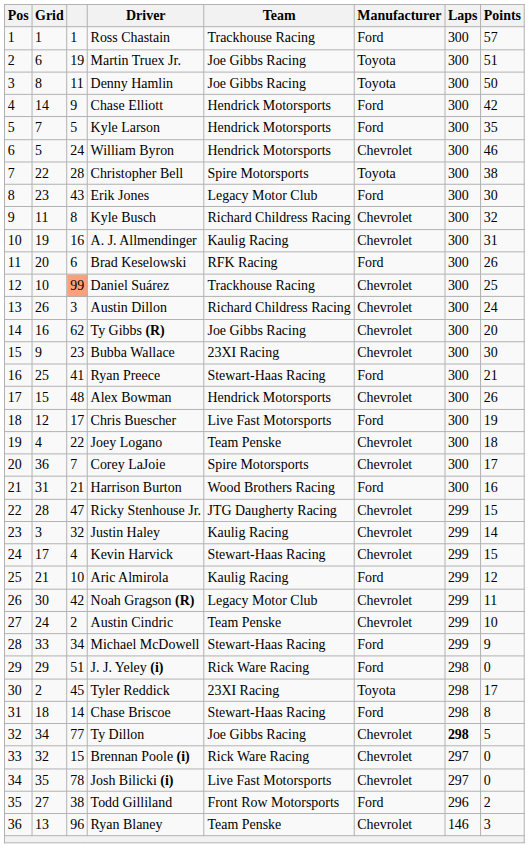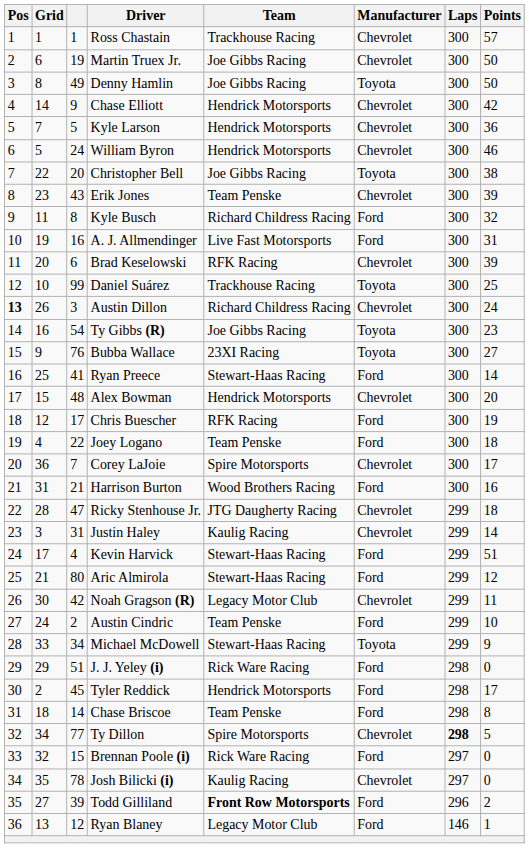(370, 37) Ford -> (385, 37) Chevrolet
(377, 60) Toyota -> (385, 60) Chevrolet
(491, 60) 51 -> (491, 60) 50
(77, 82) 11 -> (77, 82) 49
(370, 105) Ford -> (385, 105) Chevrolet
(370, 127) Ford -> (385, 127) Chevrolet
(491, 127) 35 -> (491, 127) 36
(77, 172) 28 -> (77, 172) 20
(258, 172) Spire Motorsports -> (257, 172) Joe Gibbs Racing
(262, 195) Legacy Motor Club -> (244, 195) Team Penske
(370, 195) Ford -> (385, 195) Chevrolet
(491, 195) 30 -> (491, 195) 39
(385, 217) Chevrolet -> (370, 217) Ford
(248, 240) Kaulig Racing -> (269, 240) Live Fast Motorsports
(385, 240) Chevrolet -> (370, 240) Ford
(370, 262) Ford -> (385, 262) Chevrolet
(491, 262) 26 -> (491, 262) 39
(77, 285) lightsalmon background -> (77, 285) no background
(385, 285) Chevrolet -> (377, 285) Toyota
(15, 307) normal -> (15, 307) bold
(77, 330) 62 -> (77, 330) 54
(385, 330) Chevrolet -> (377, 330) Toyota
(491, 330) 20 -> (491, 330) 23
(77, 352) 23 -> (77, 352) 76
(385, 352) Chevrolet -> (377, 352) Toyota
(491, 352) 30 -> (491, 352) 27
(491, 374) 21 -> (491, 374) 14
(491, 397) 26 -> (491, 397) 20
(269, 419) Live Fast Motorsports -> (243, 419) RFK Racing
(385, 442) Chevrolet -> (370, 442) Ford
(491, 509) 15 -> (491, 509) 18
(77, 532) 32 -> (77, 532) 31
(385, 554) Chevrolet -> (370, 554) Ford
(491, 554) 15 -> (491, 554) 51
(77, 577) 10 -> (77, 577) 80
(248, 577) Kaulig Racing -> (267, 577) Stewart-Haas Racing
(385, 622) Chevrolet -> (370, 622) Ford
(370, 644) Ford -> (377, 644) Toyota
(243, 689) 23XI Racing -> (269, 689) Hendrick Motorsports
(377, 689) Toyota -> (370, 689) Ford
(267, 712) Stewart-Haas Racing -> (244, 712) Team Penske
(257, 734) Joe Gibbs Racing -> (258, 734) Spire Motorsports
(385, 757) Chevrolet -> (370, 757) Ford
(269, 779) Live Fast Motorsports -> (248, 779) Kaulig Racing
(77, 801) 38 -> (77, 801) 39
(273, 801) normal -> (279, 801) bold
(77, 824) 96 -> (77, 824) 12
(244, 824) Team Penske -> (262, 824) Legacy Motor Club
(385, 824) Chevrolet -> (370, 824) Ford
(487, 824) 3 -> (487, 824) 1
